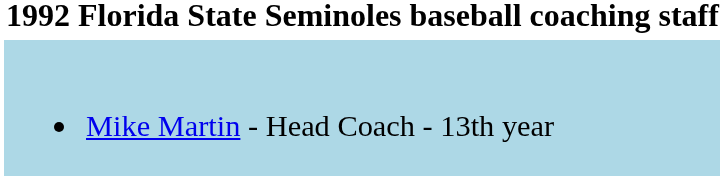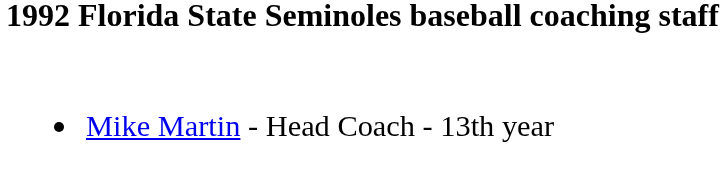(362, 126) lightblue background -> (362, 126) no background
